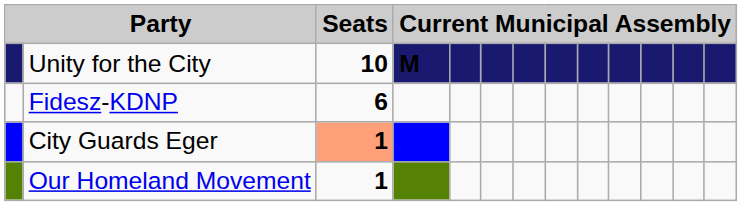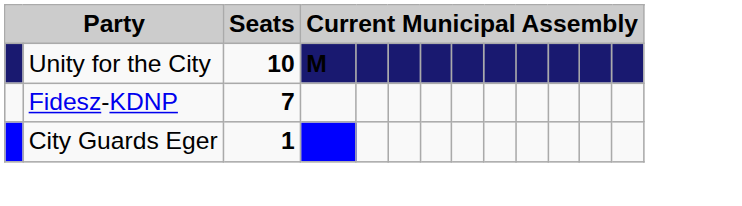(381, 102) 6 -> (288, 102) 7
(381, 141) lightsalmon background -> (288, 141) no background
- row: (170, 180)
